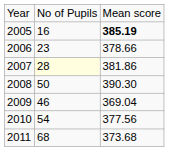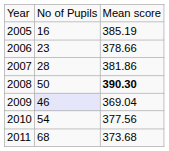(120, 31) bold -> (120, 31) normal
(43, 66) lightyellow background -> (43, 66) no background
(120, 84) normal -> (120, 84) bold
(43, 102) no background -> (43, 102) lavender background
